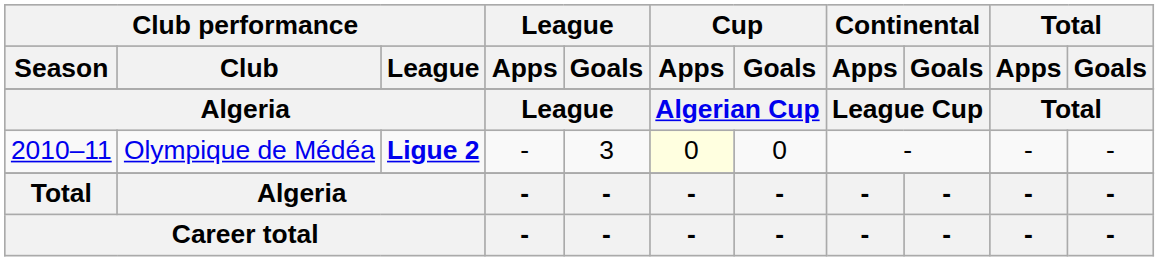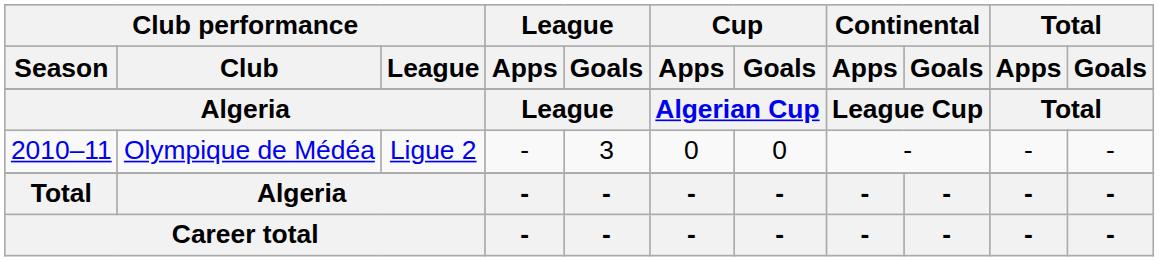(433, 151) bold -> (433, 151) normal
(691, 151) lightyellow background -> (691, 151) no background
